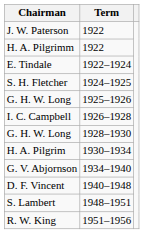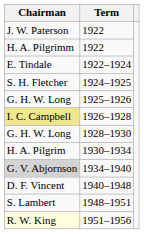(39, 116) no background -> (39, 116) khaki background
(42, 168) no background -> (42, 168) lightgrey background
(31, 220) no background -> (31, 220) lightyellow background
